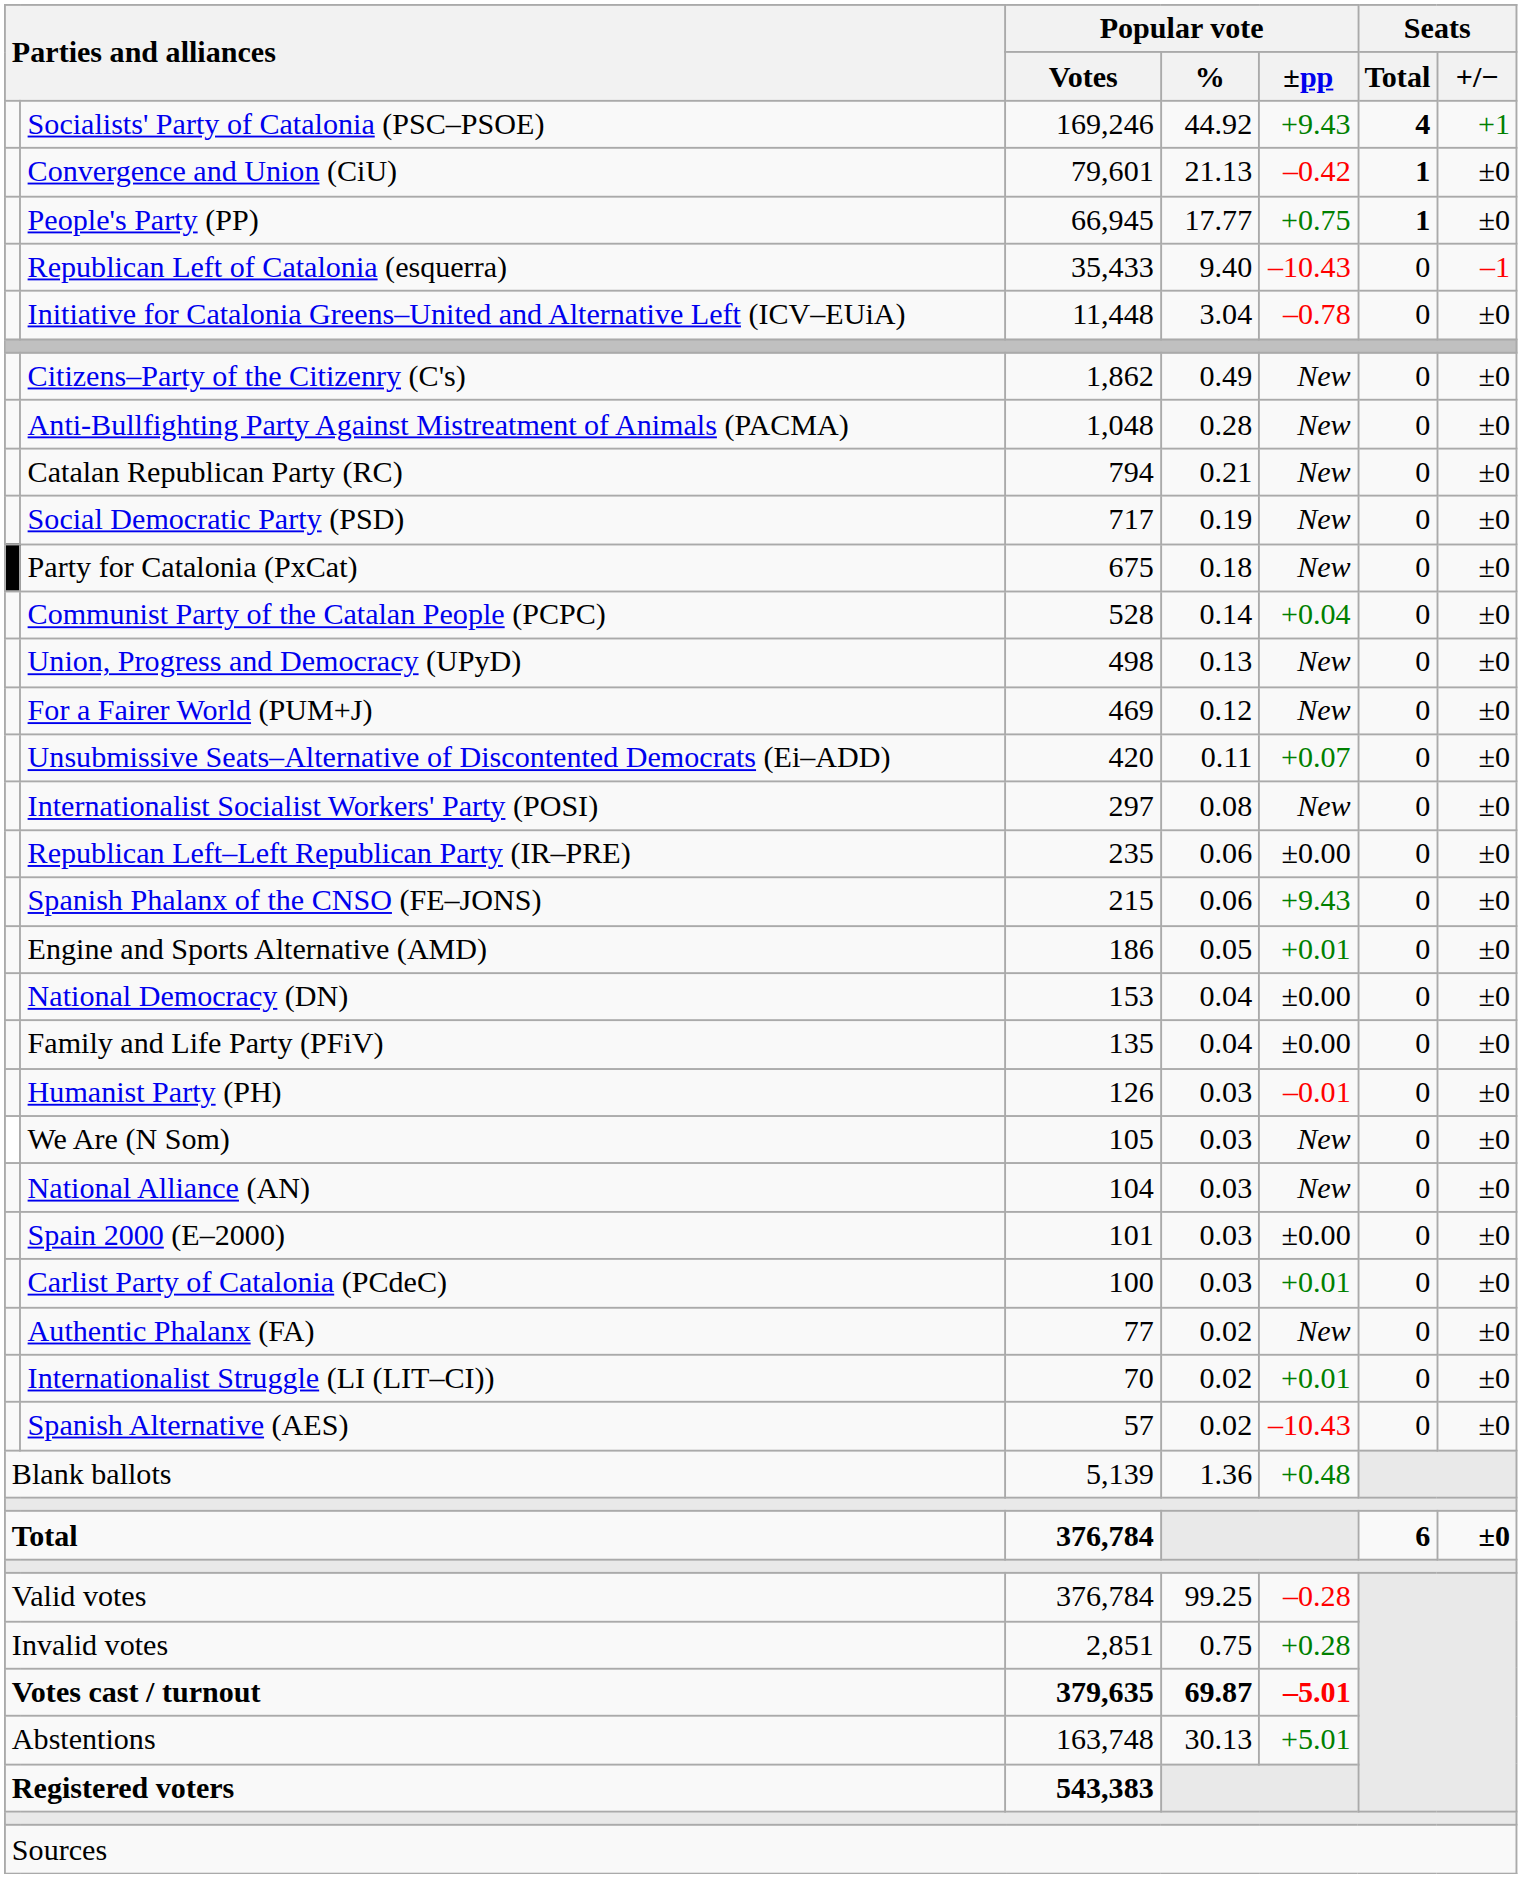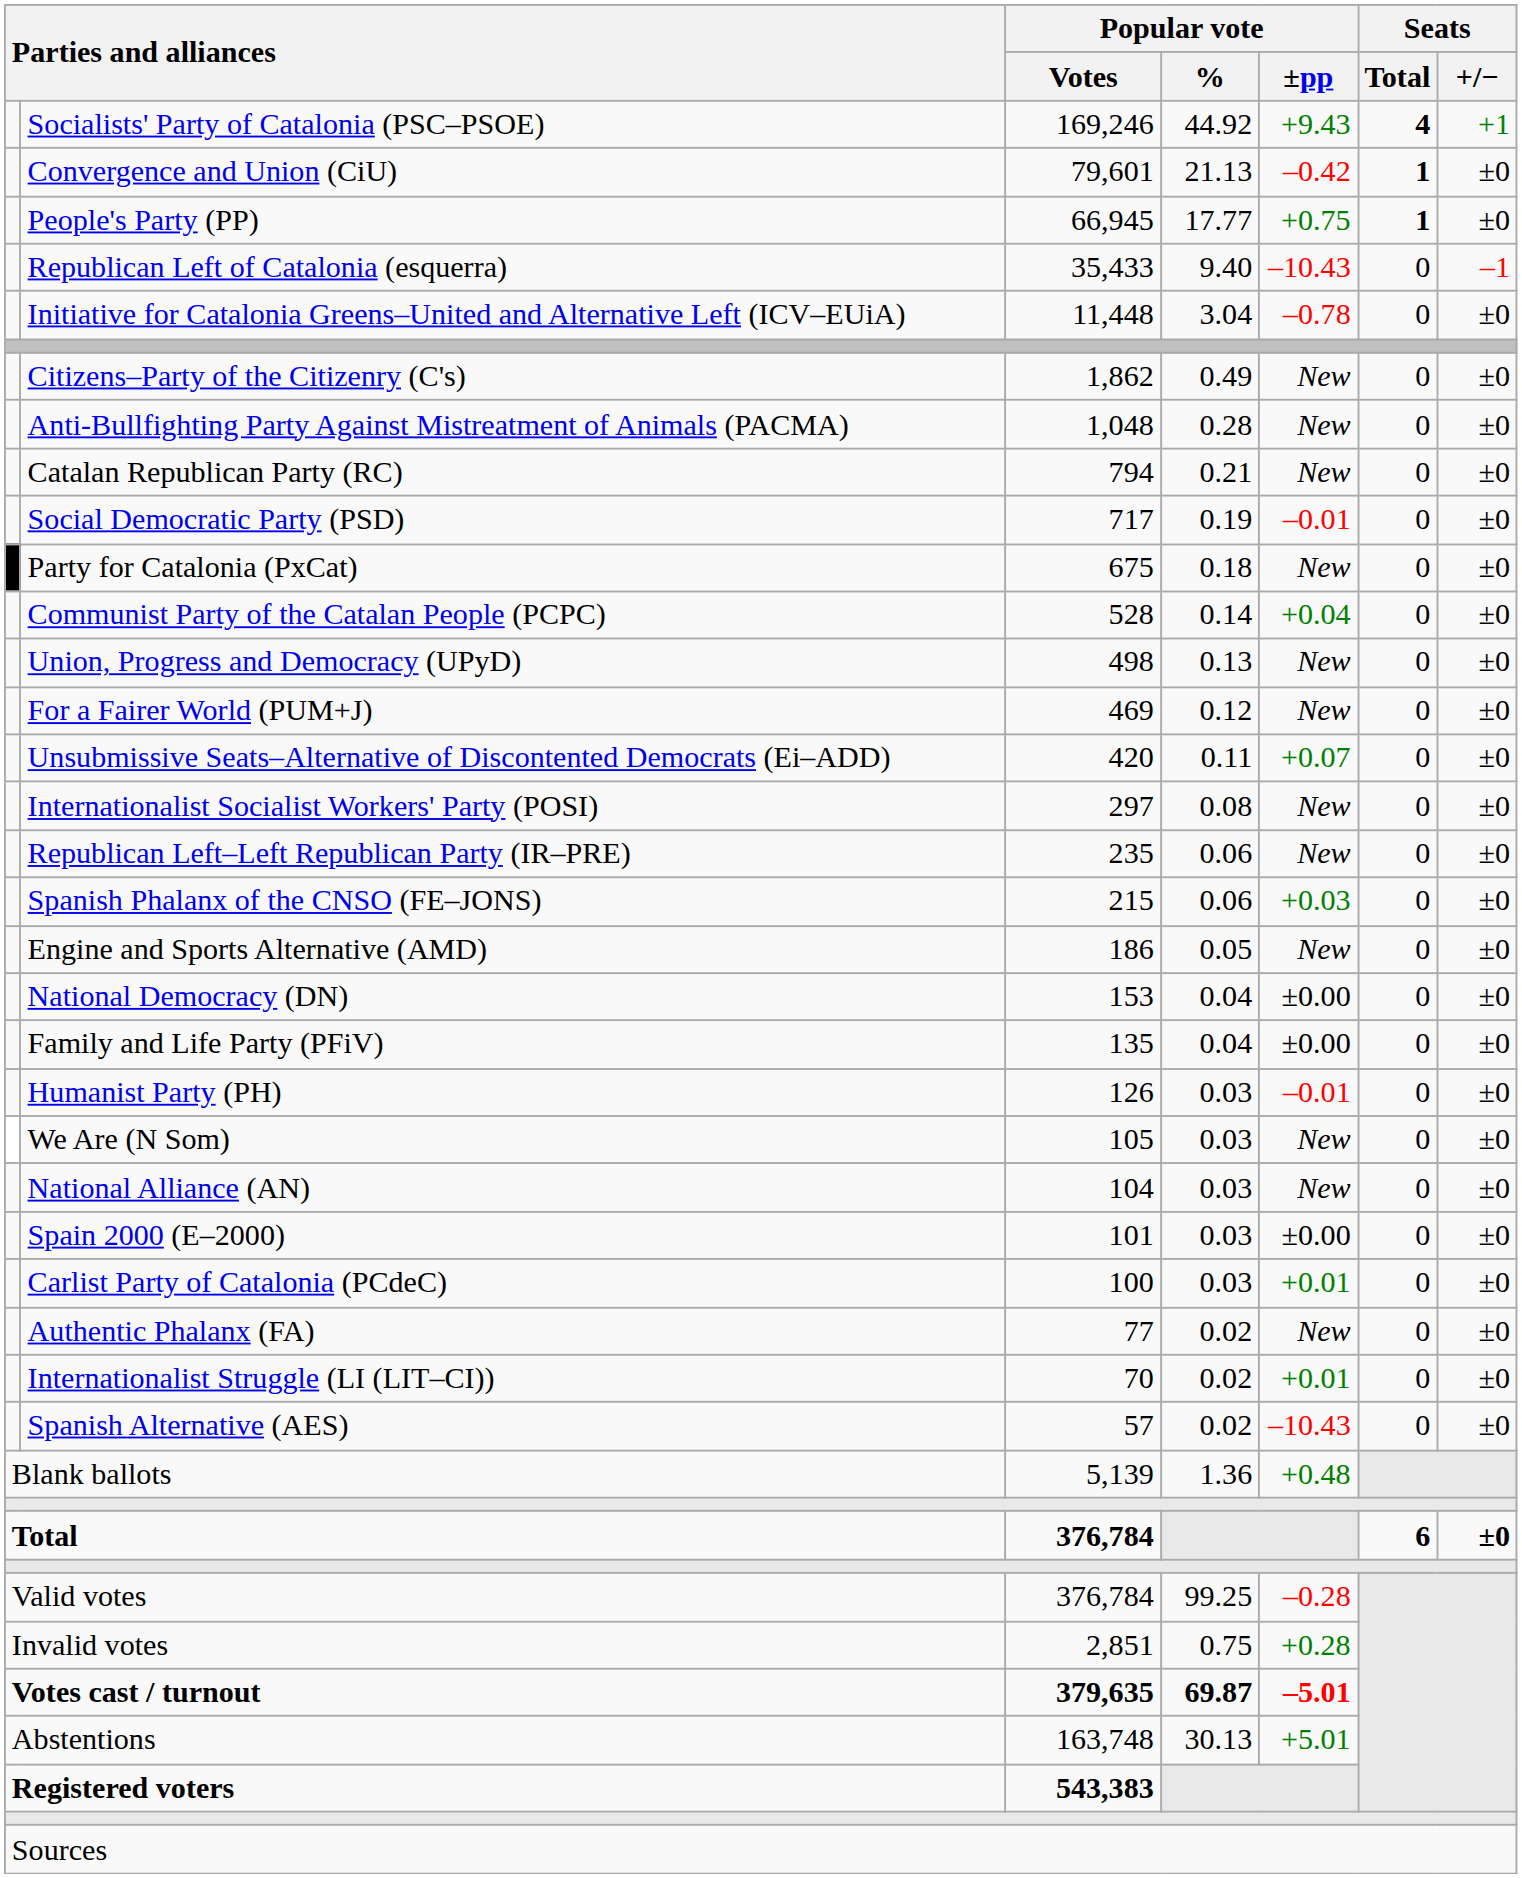(1324, 519) New -> (1317, 519) –0.01
(1316, 853) ±0.00 -> (1324, 853) New
(1316, 900) +9.43 -> (1316, 900) +0.03
(1316, 948) +0.01 -> (1324, 948) New
